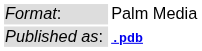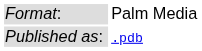(127, 37) bold -> (127, 38) normal
